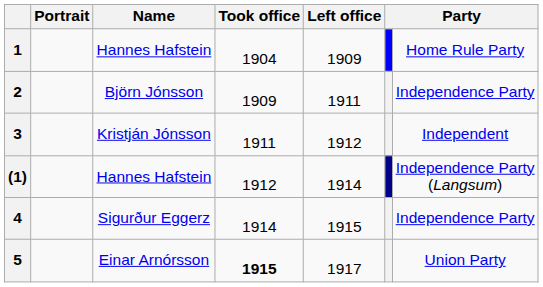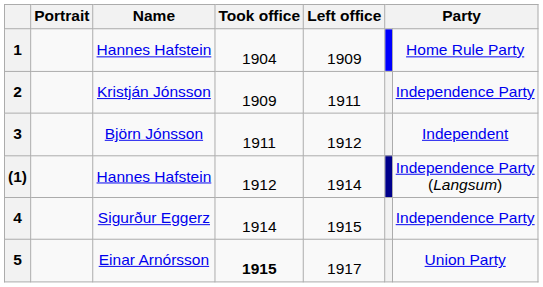(154, 92) Björn Jónsson -> (154, 92) Kristján Jónsson
(154, 134) Kristján Jónsson -> (154, 134) Björn Jónsson
